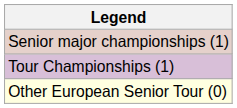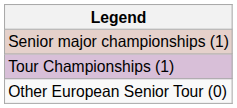(118, 91) lightyellow background -> (118, 91) no background
